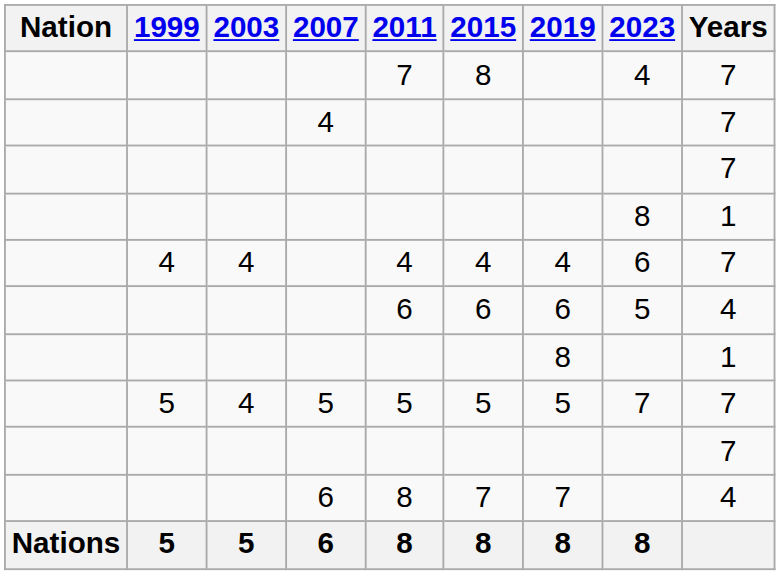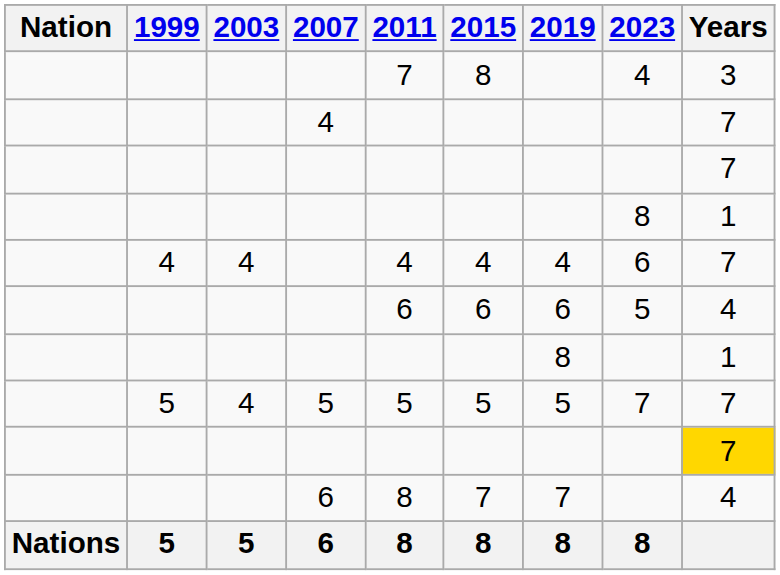(728, 74) 7 -> (728, 74) 3
(728, 450) no background -> (728, 450) gold background
